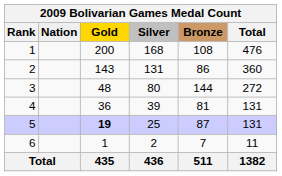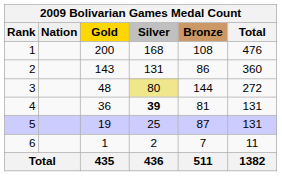(154, 87) no background -> (154, 87) khaki background
(154, 106) normal -> (154, 106) bold
(105, 124) bold -> (105, 124) normal
